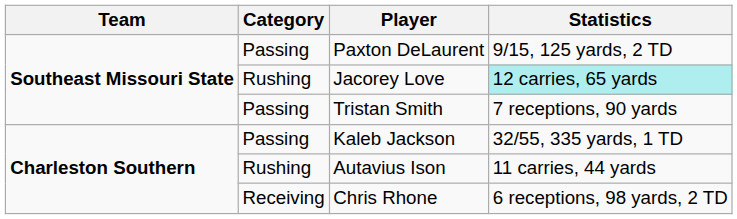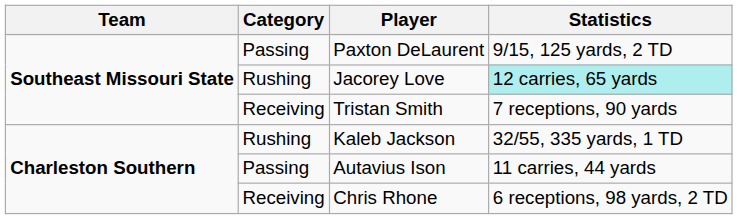(276, 109) Passing -> (284, 109) Receiving
(276, 138) Passing -> (277, 138) Rushing
(277, 168) Rushing -> (276, 168) Passing
